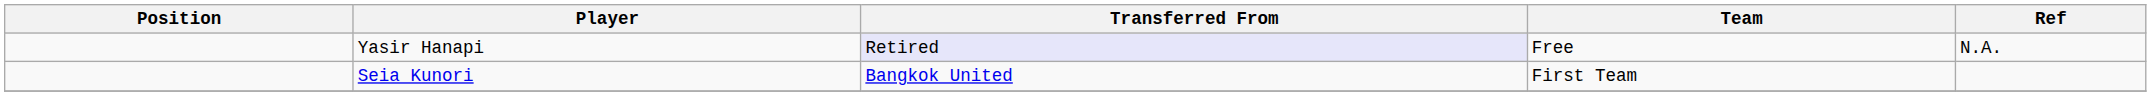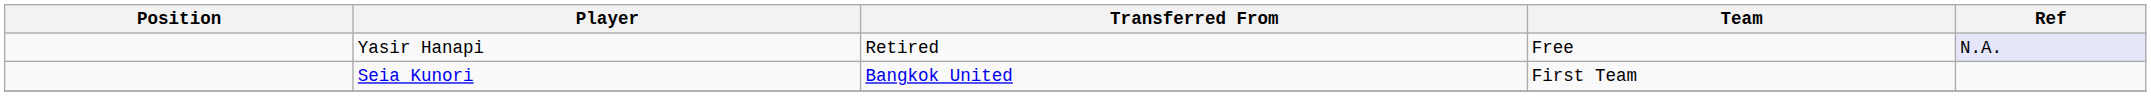(902, 48) lavender background -> (902, 48) no background
(1981, 48) no background -> (1981, 48) lavender background
